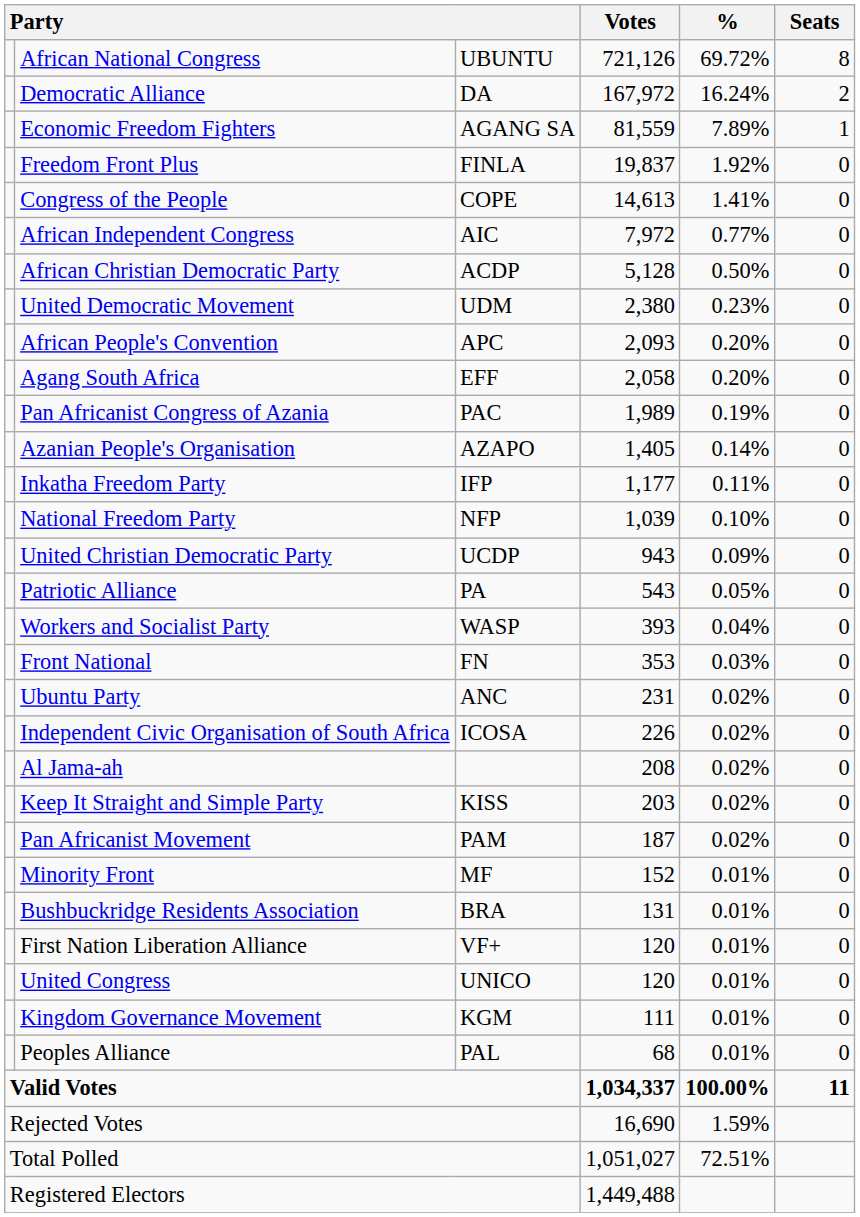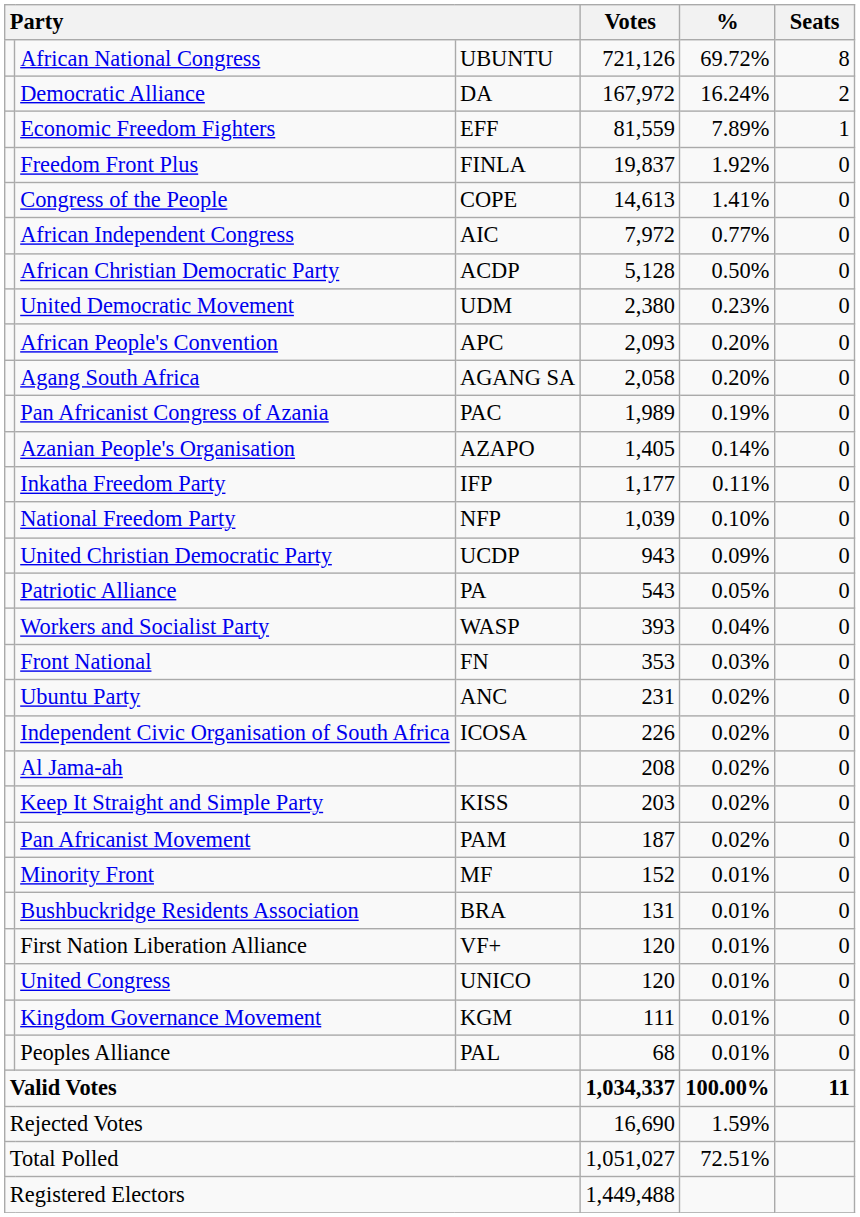(518, 128) AGANG SA -> (479, 128) EFF
(479, 377) EFF -> (518, 377) AGANG SA
